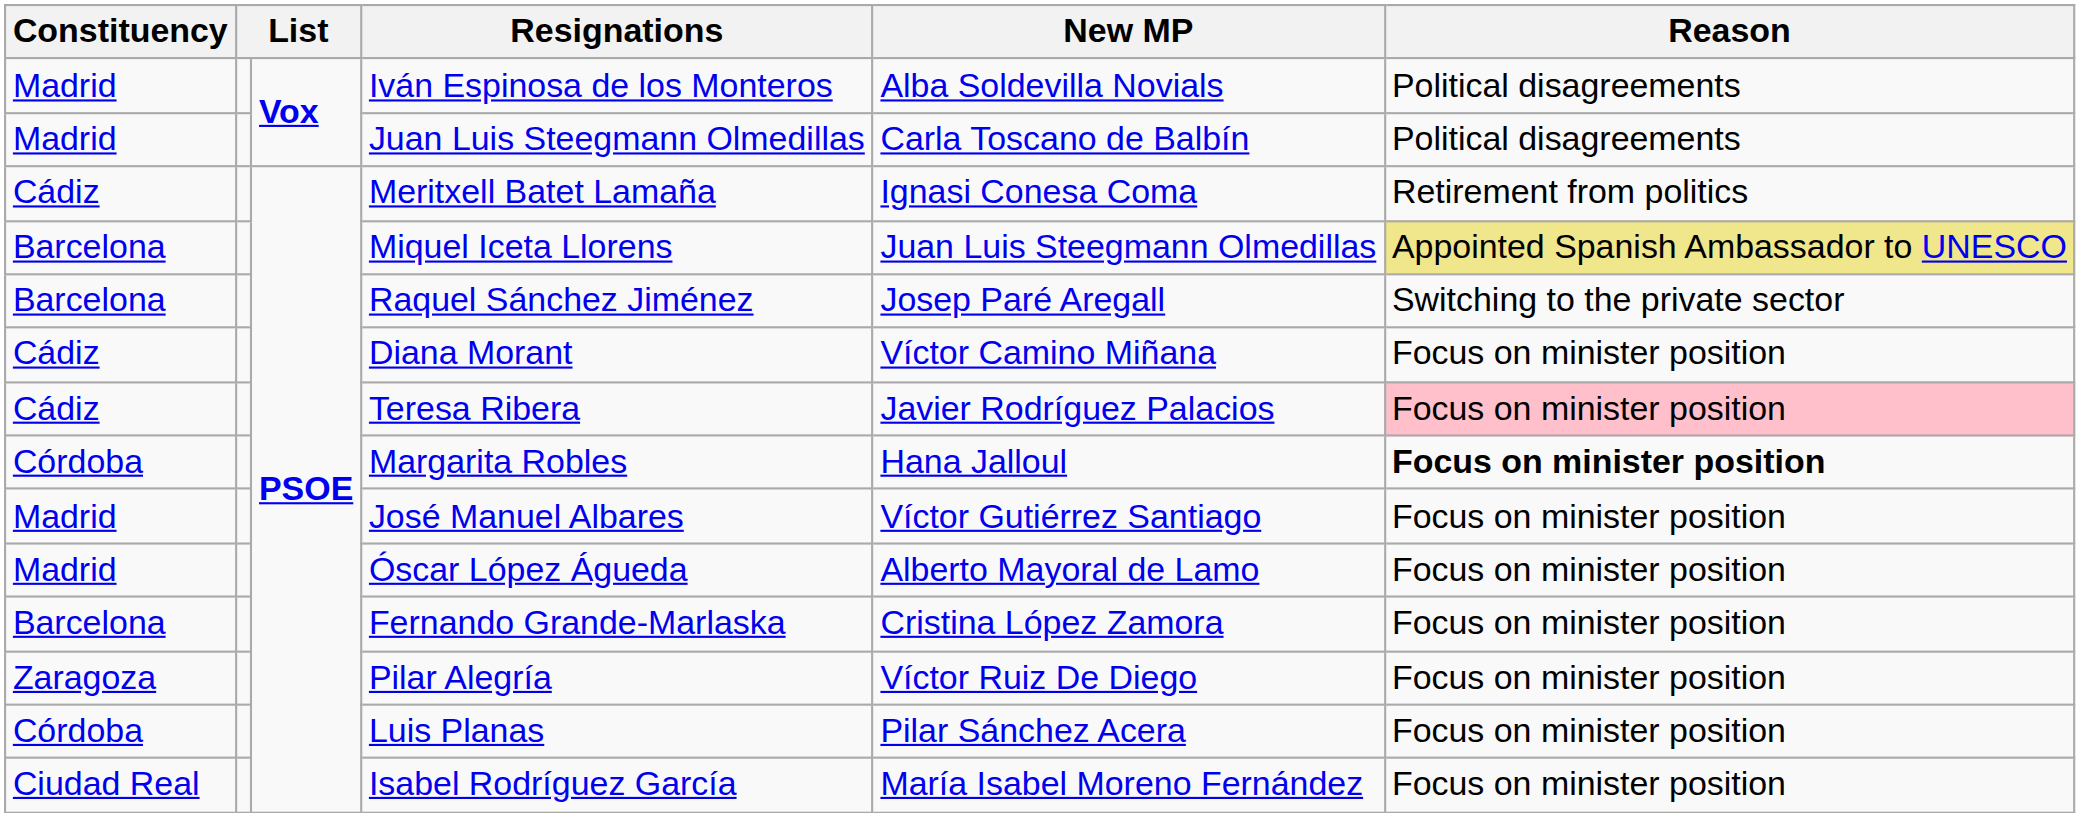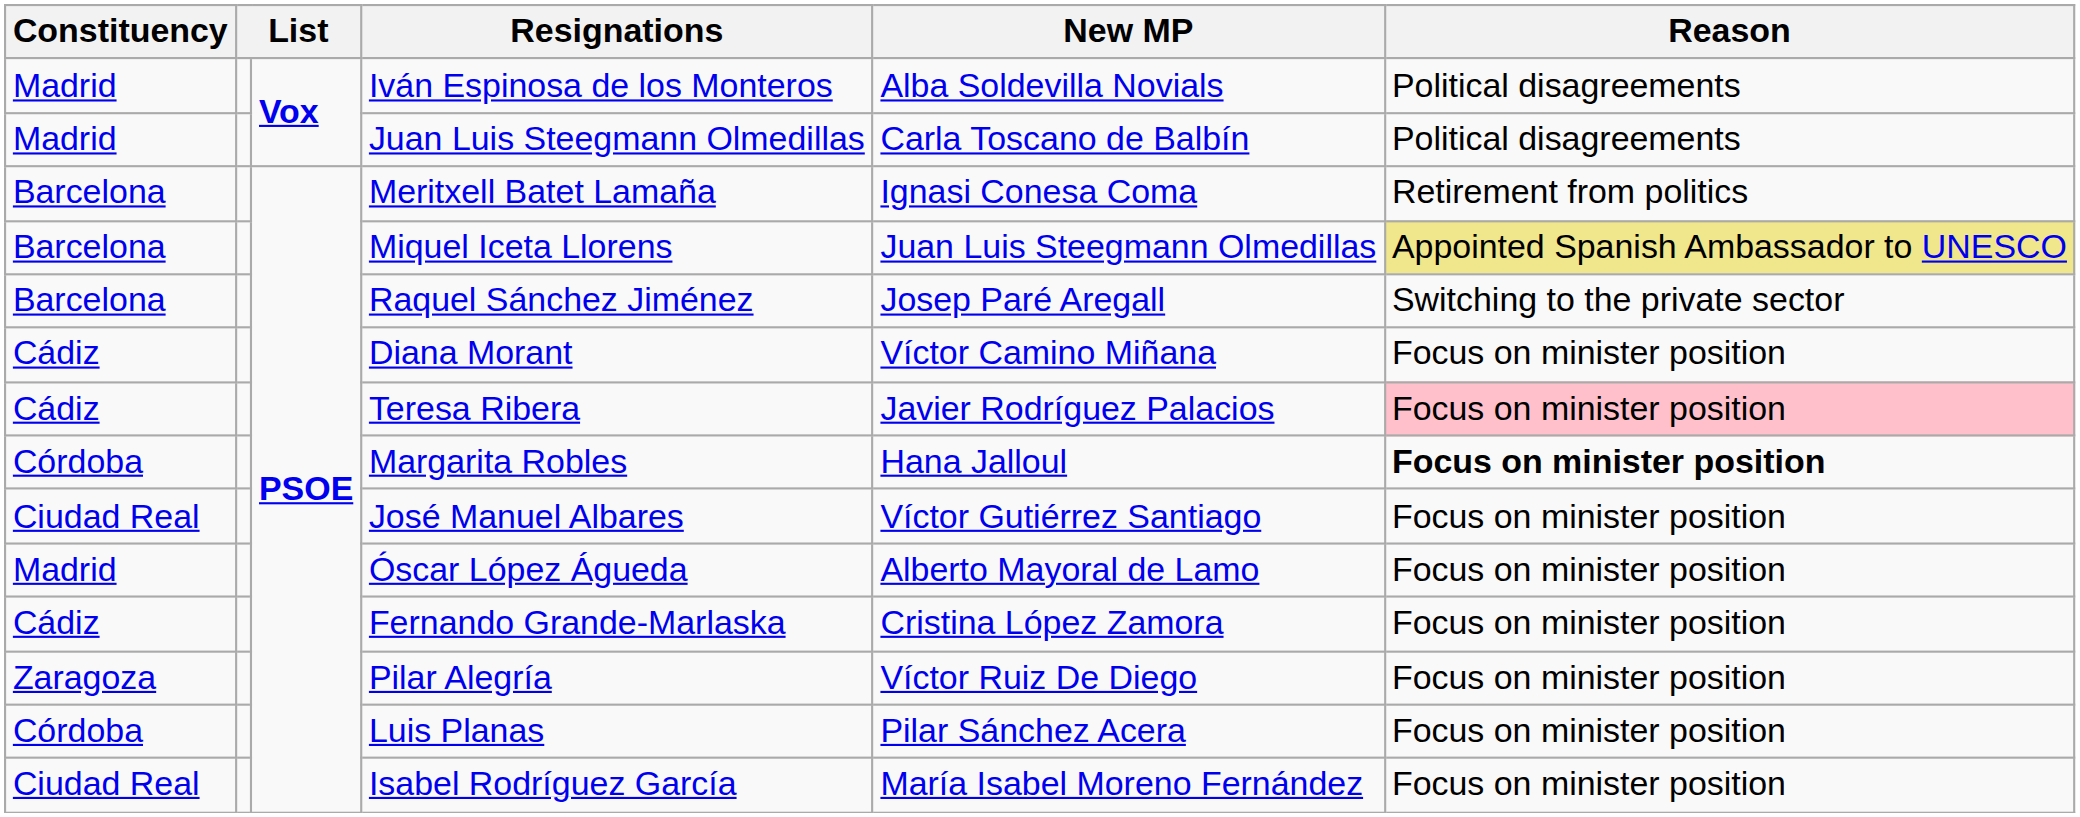(56, 192) Cádiz -> (89, 192) Barcelona
(65, 515) Madrid -> (106, 515) Ciudad Real
(89, 623) Barcelona -> (56, 623) Cádiz
